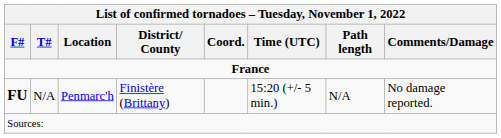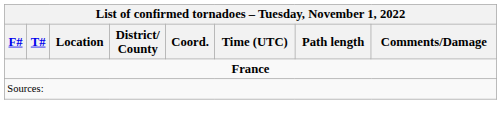- row: (17, 95)
